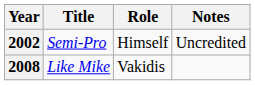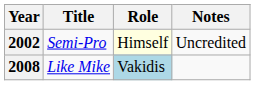(143, 42) no background -> (143, 42) lightyellow background
(141, 67) no background -> (141, 67) lightblue background
